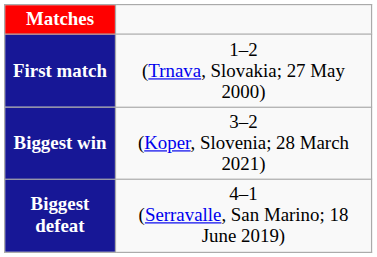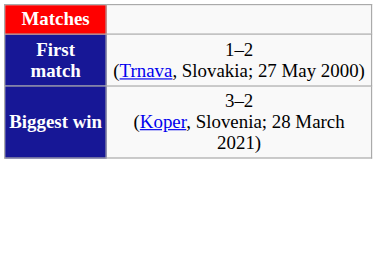- row: (60, 215)
